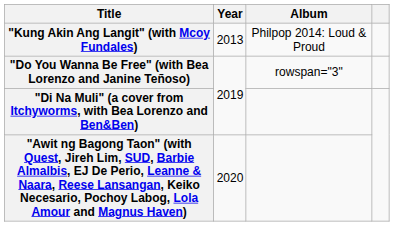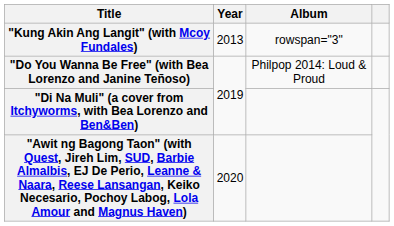(309, 39) Philpop 2014: Loud & Proud -> (309, 39) rowspan="3"
(309, 72) rowspan="3" -> (309, 72) Philpop 2014: Loud & Proud
